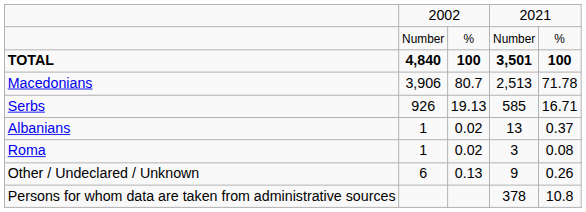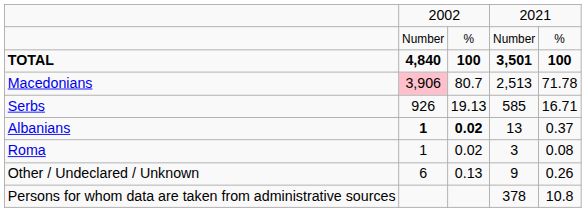(423, 83) no background -> (423, 83) pink background
(423, 128) normal -> (423, 128) bold
(469, 128) normal -> (469, 128) bold
